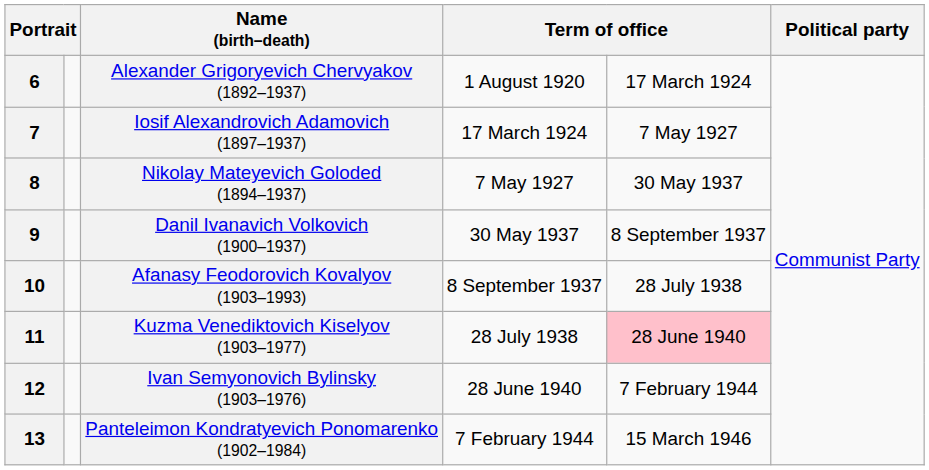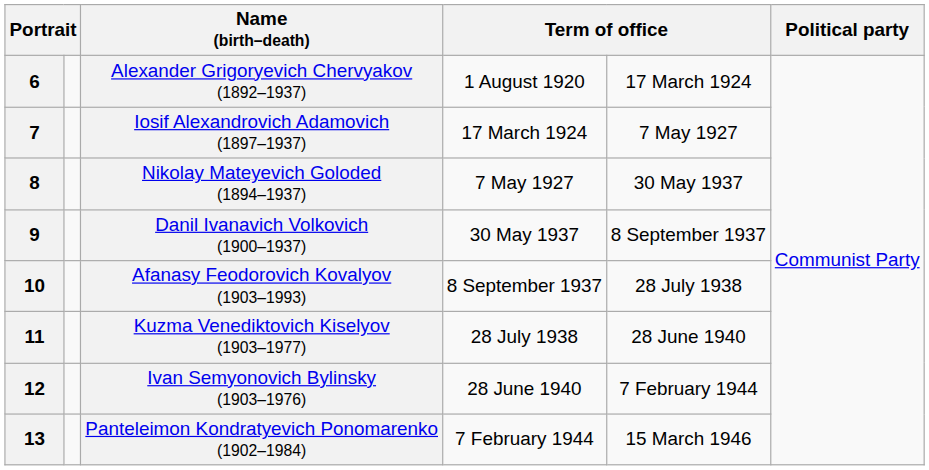(688, 337) pink background -> (688, 337) no background
